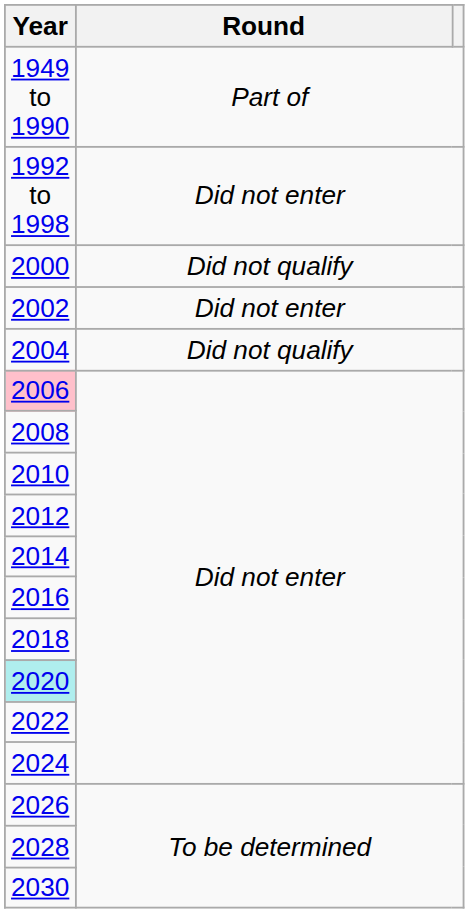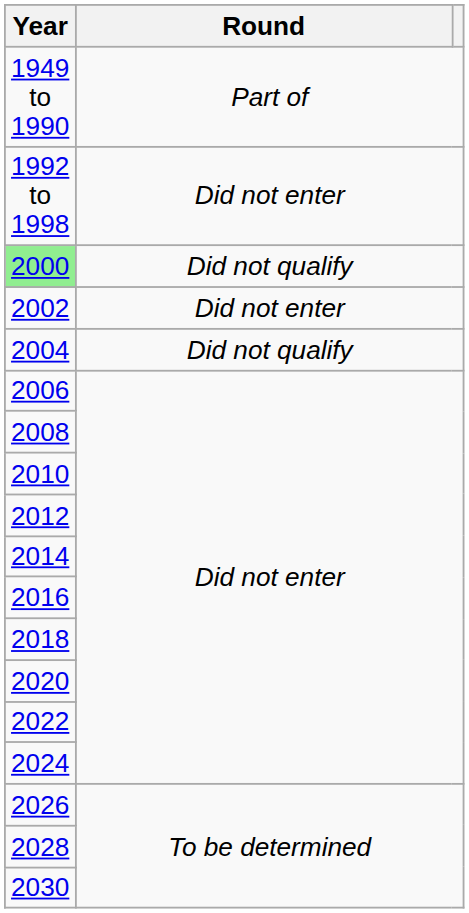(40, 267) no background -> (40, 267) lightgreen background
(40, 391) pink background -> (40, 391) no background
(40, 681) paleturquoise background -> (40, 681) no background
